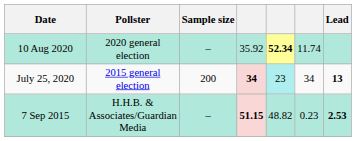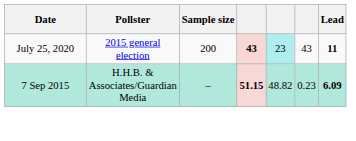- row: (45, 49)
(251, 79) 34 -> (251, 49) 43
(309, 79) 34 -> (307, 49) 43
(337, 79) 13 -> (332, 49) 11
(337, 115) 2.53 -> (332, 85) 6.09
